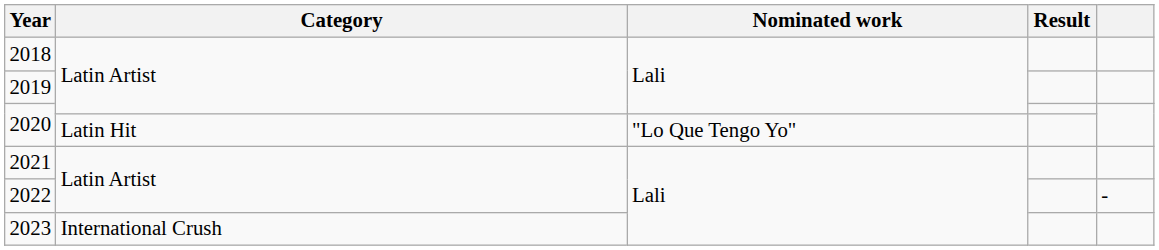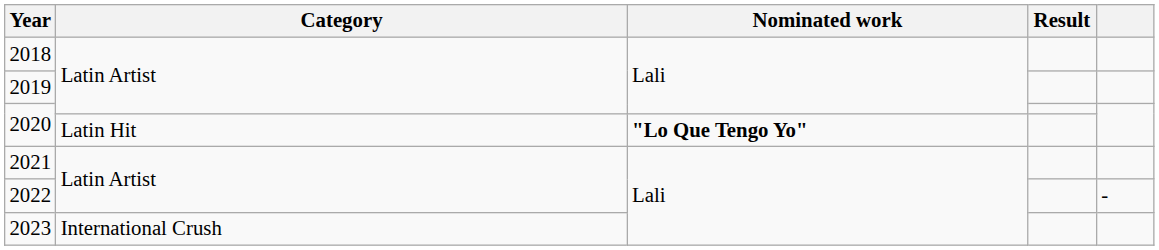(714, 129) normal -> (720, 129) bold
